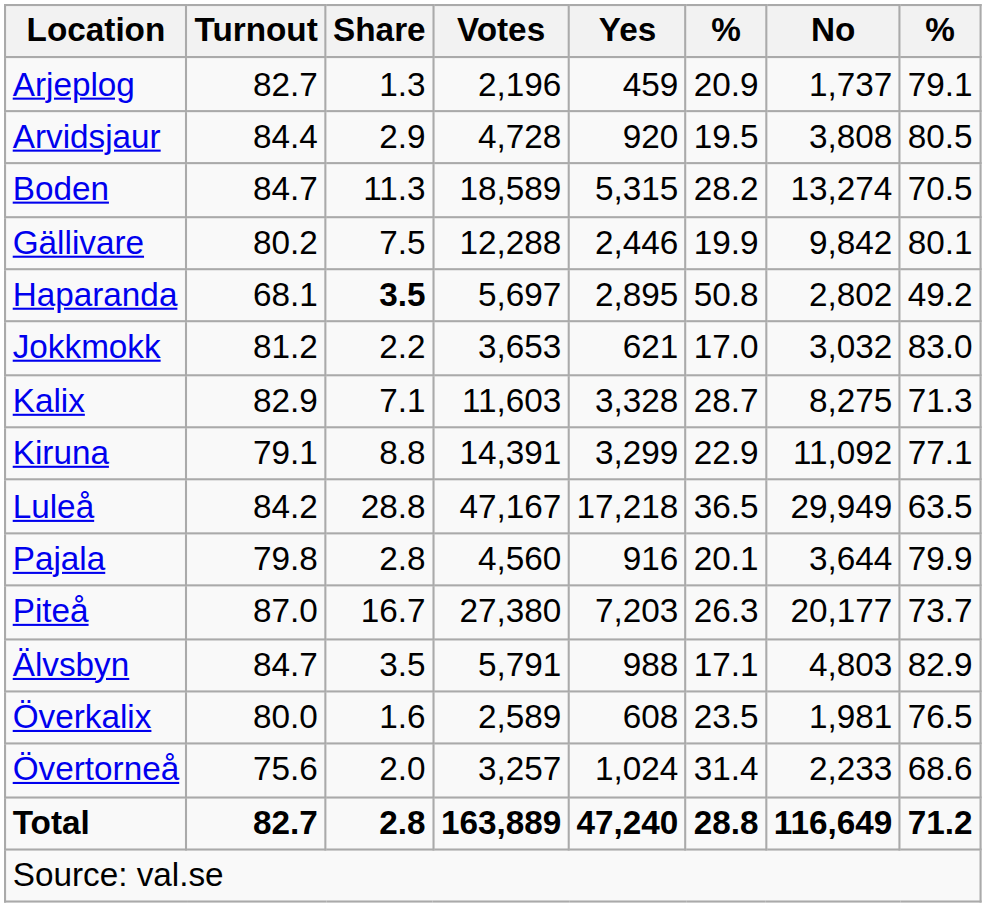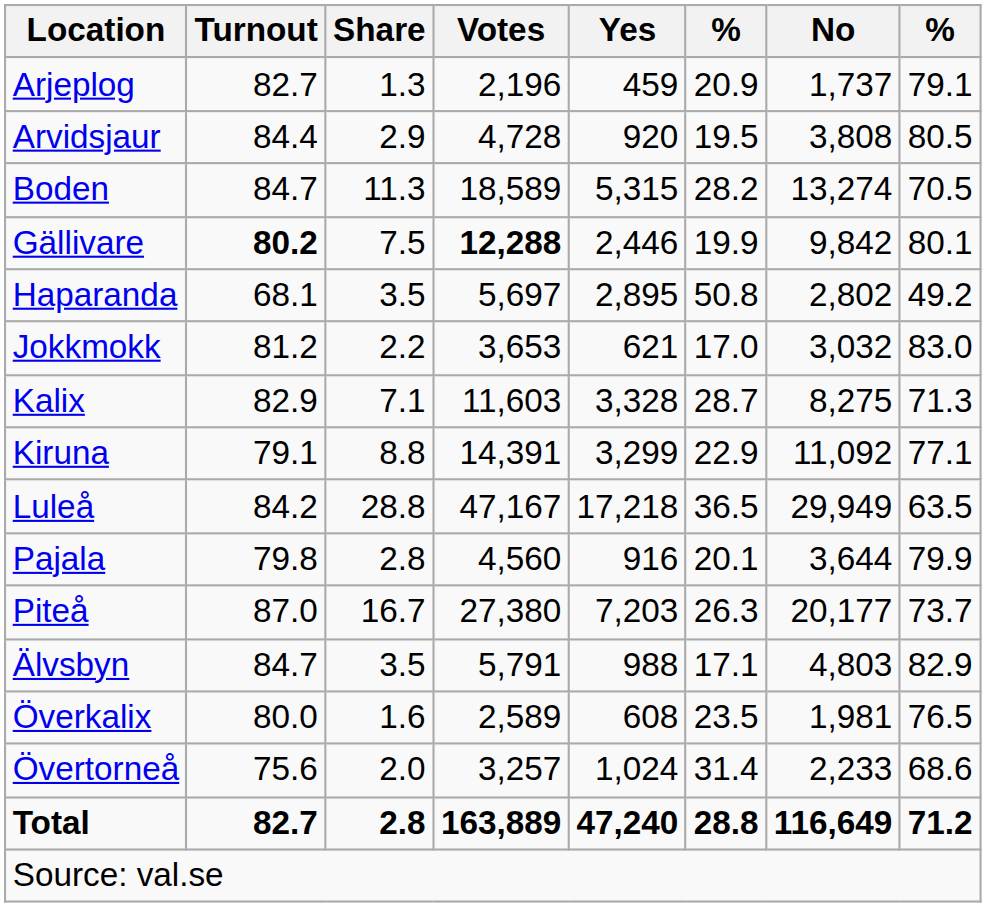(285, 242) normal -> (285, 242) bold
(510, 242) normal -> (510, 242) bold
(402, 294) bold -> (402, 294) normal
